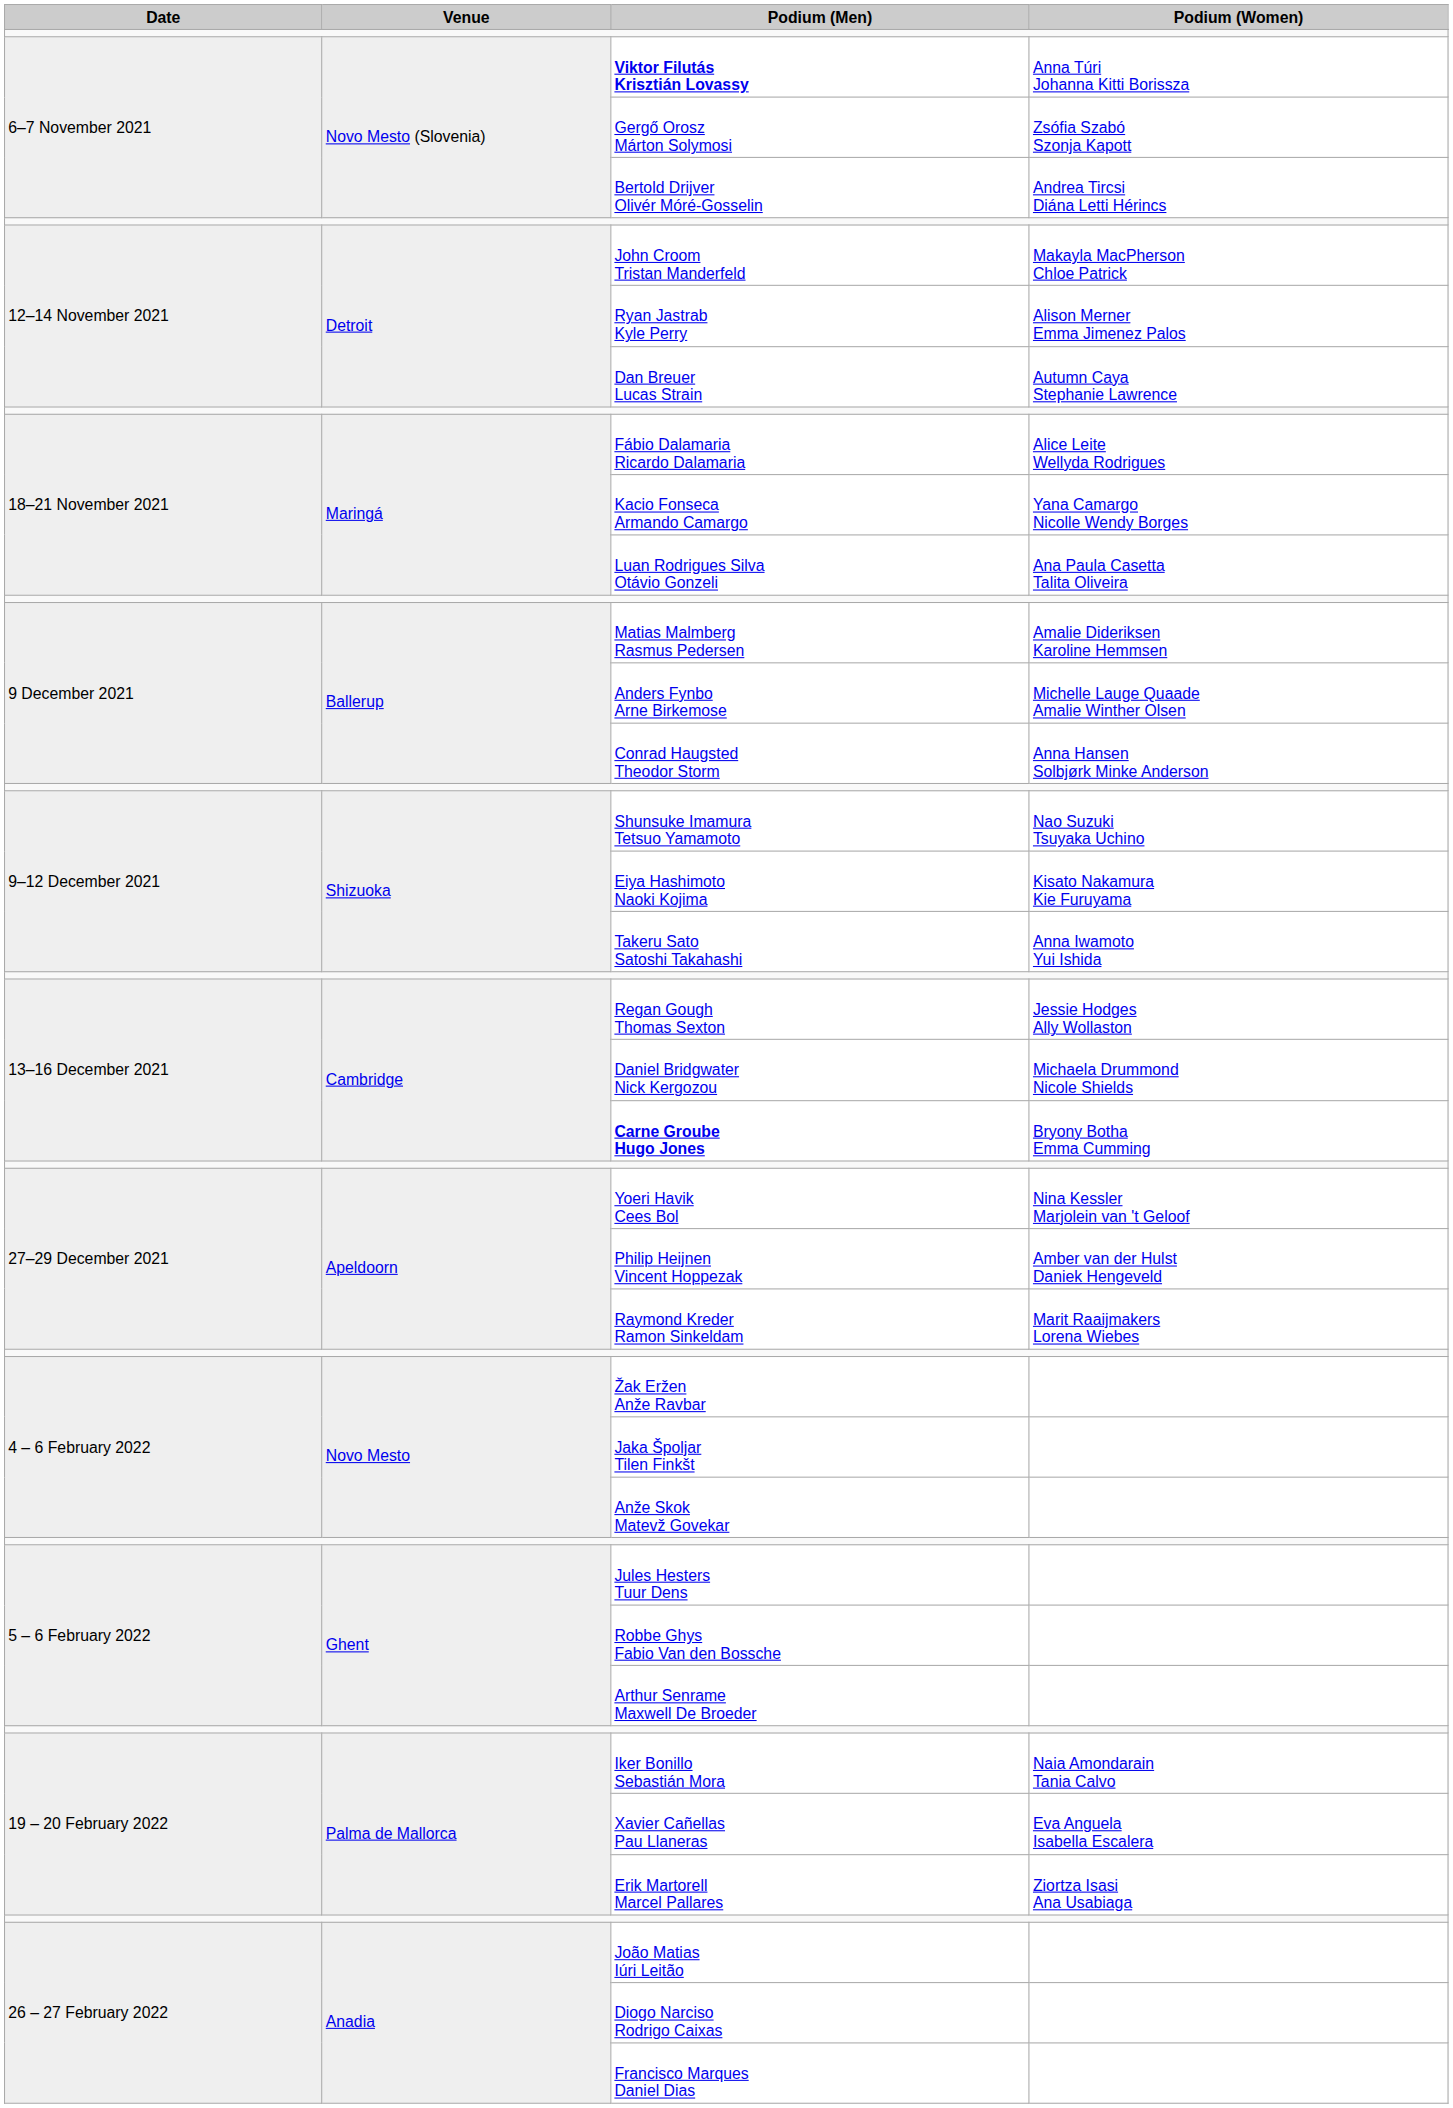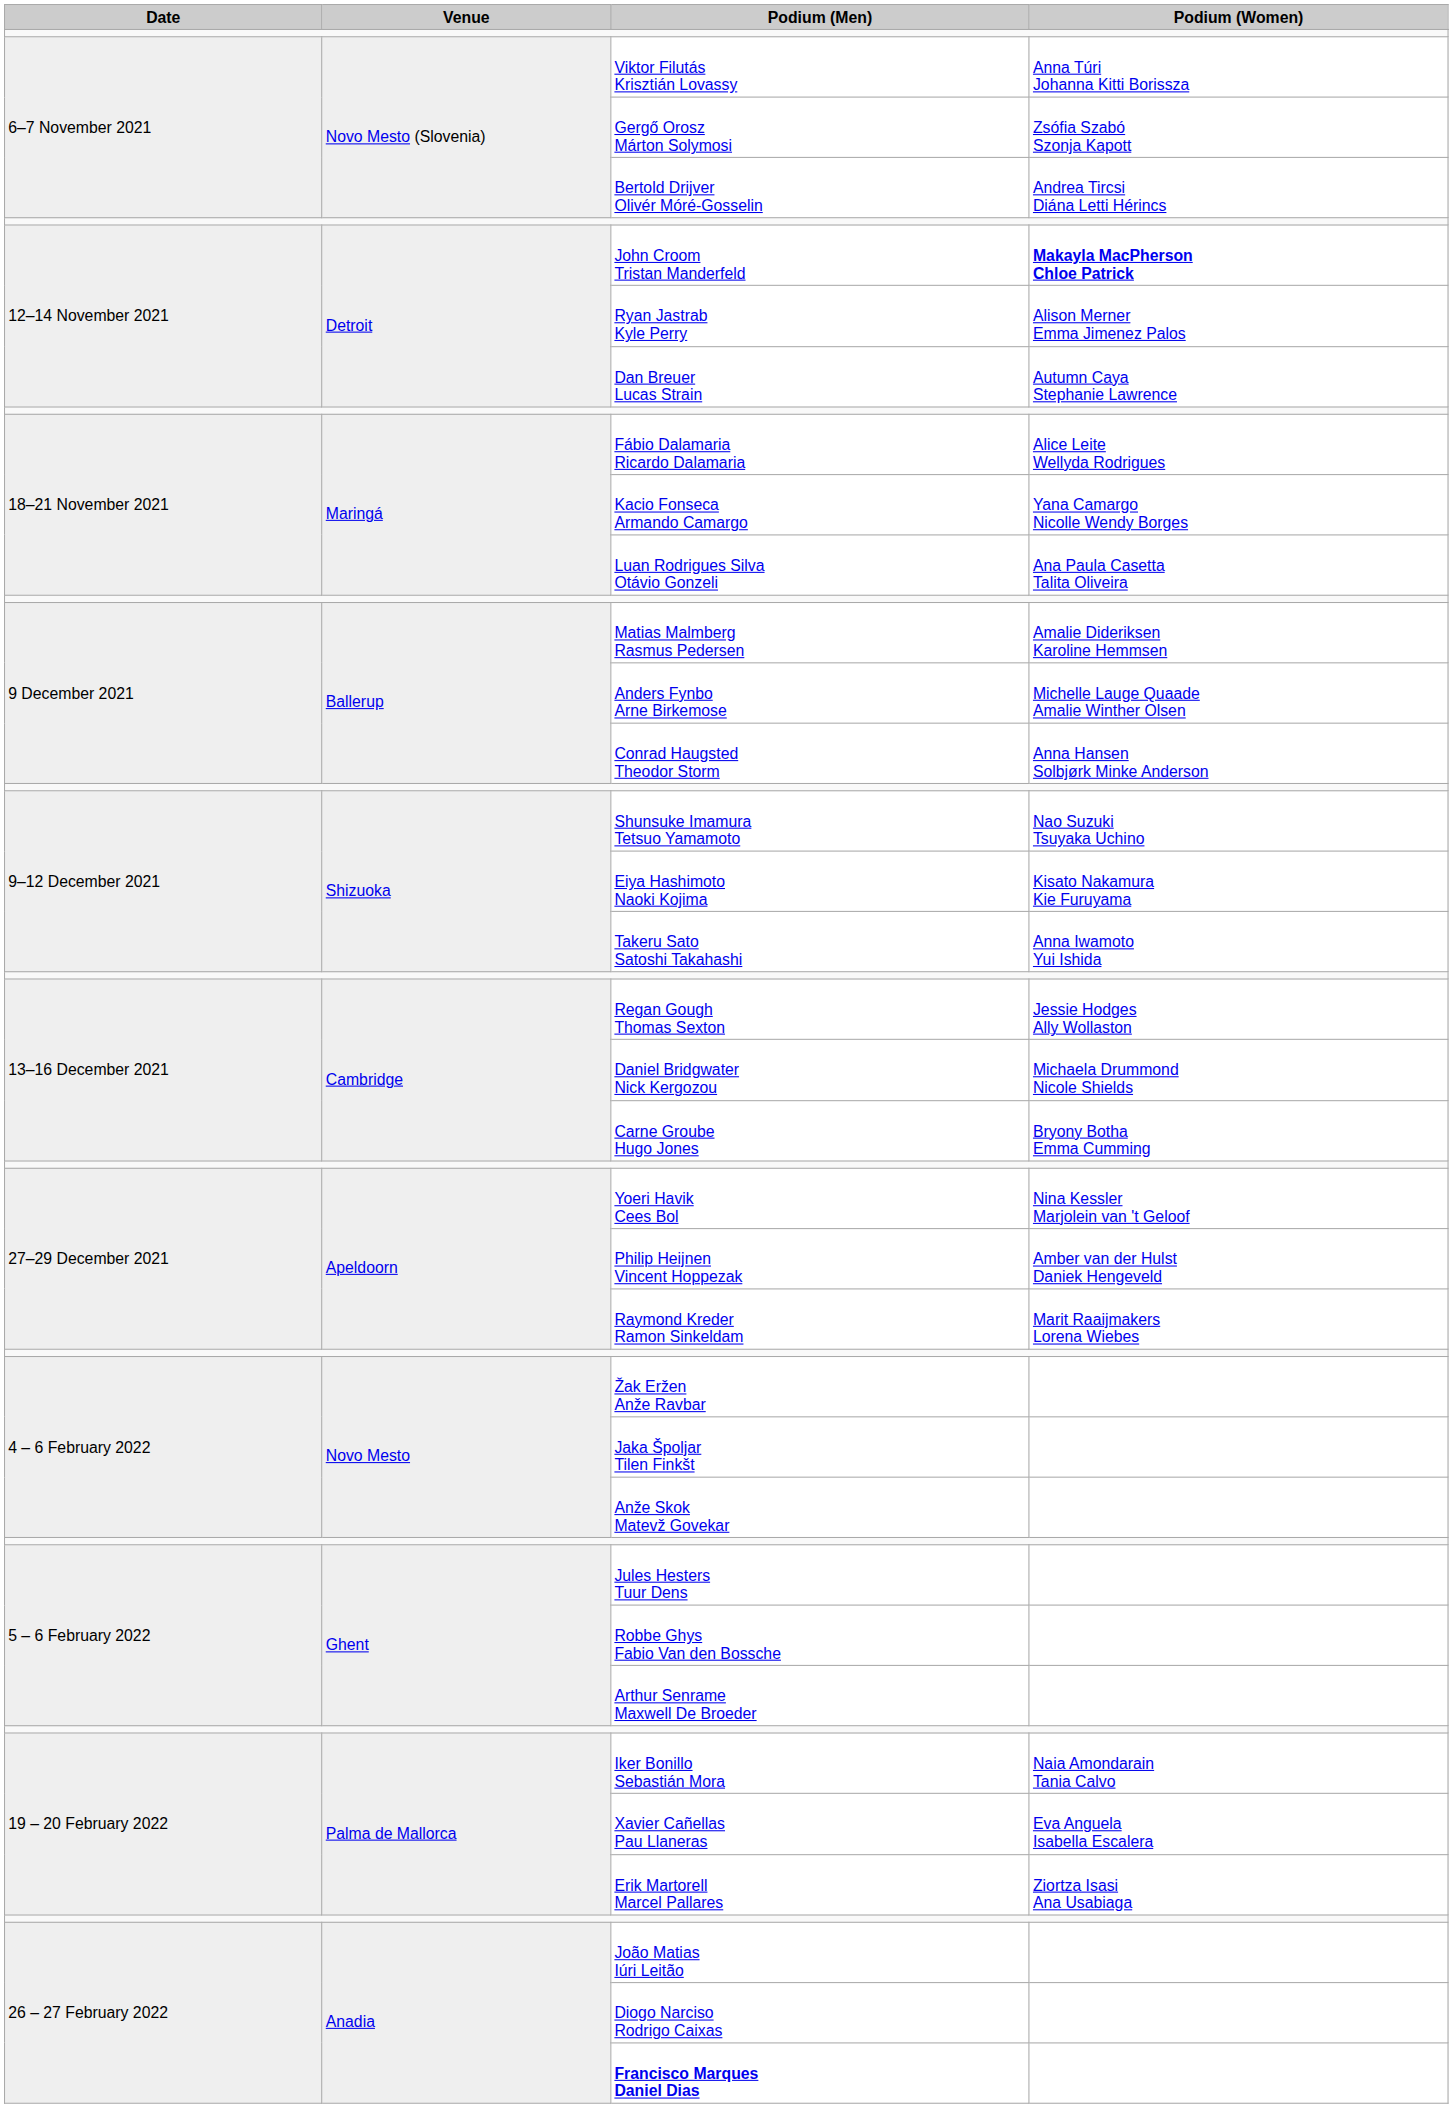(682, 67) bold -> (676, 67) normal
(1109, 256) normal -> (1113, 256) bold
(667, 1131) bold -> (664, 1131) normal
(682, 2073) normal -> (686, 2073) bold
